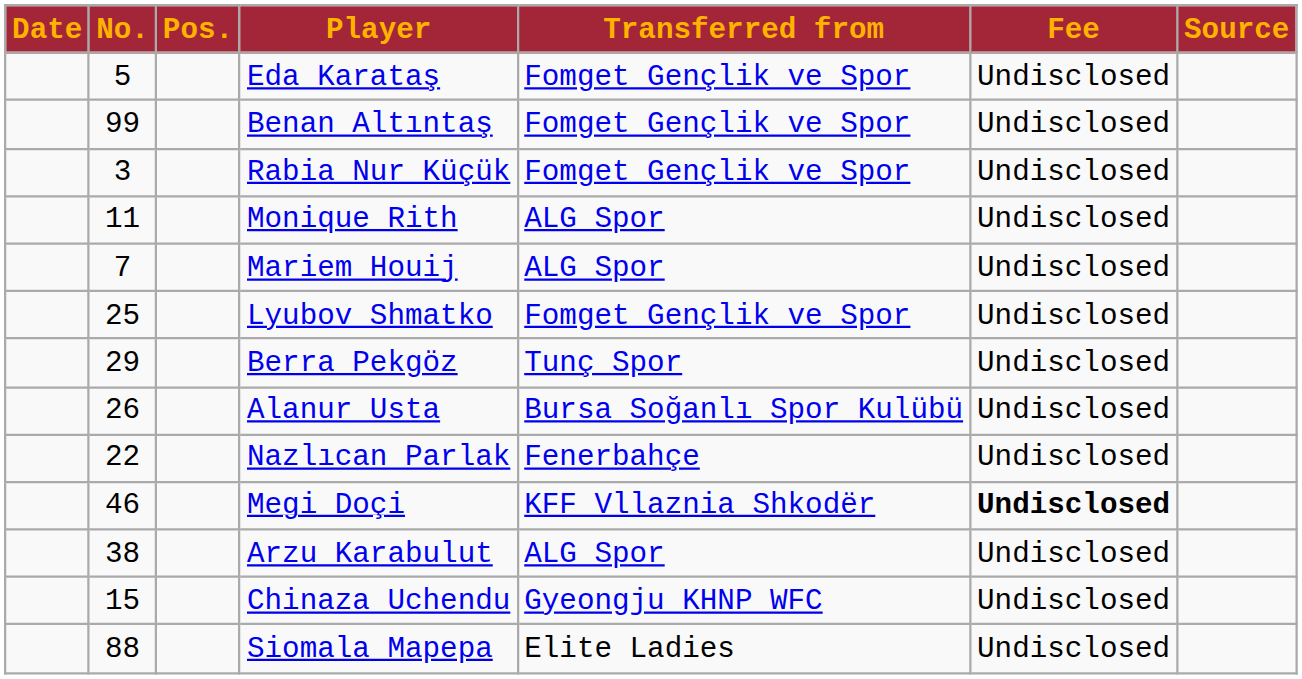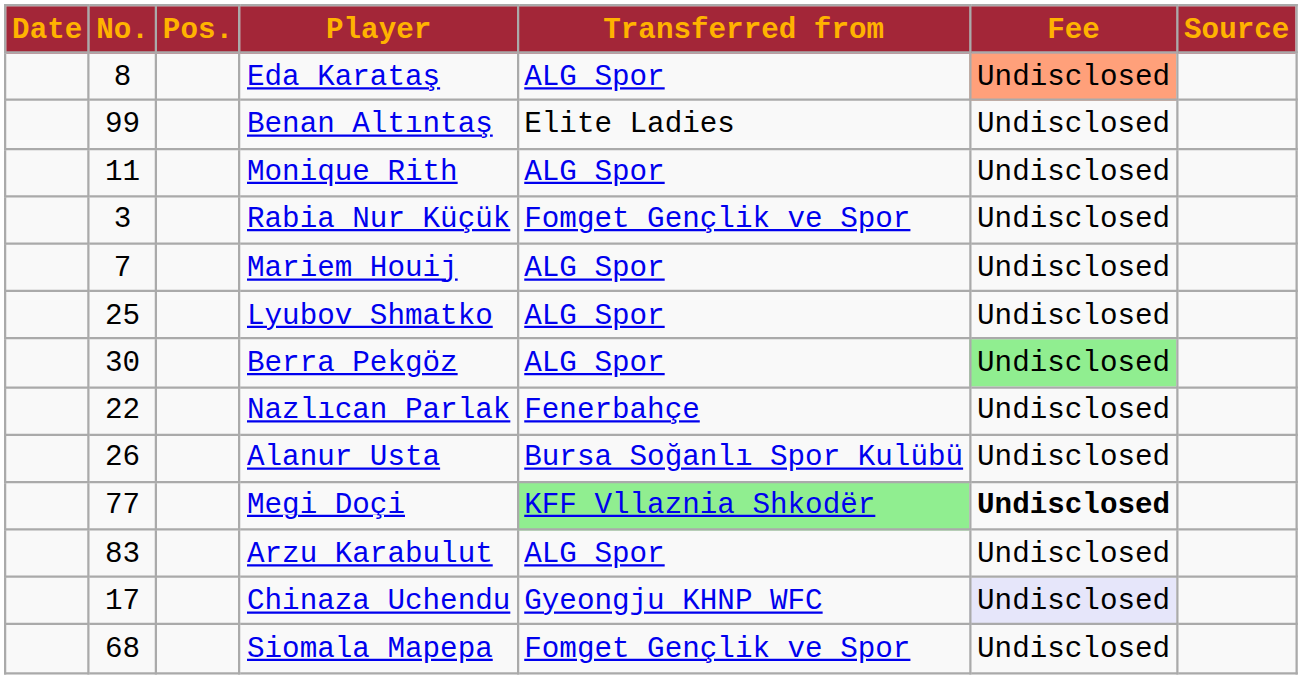(123, 77) 5 -> (123, 77) 8
(717, 77) Fomget Gençlik ve Spor -> (594, 77) ALG Spor
(1074, 77) no background -> (1074, 77) lightsalmon background
(717, 124) Fomget Gençlik ve Spor -> (630, 124) Elite Ladies
rows swapped: (379, 172) <-> (352, 220)
(717, 315) Fomget Gençlik ve Spor -> (594, 315) ALG Spor
(123, 363) 29 -> (123, 363) 30
(603, 363) Tunç Spor -> (594, 363) ALG Spor
(1074, 363) no background -> (1074, 363) lightgreen background
rows swapped: (379, 458) <-> (344, 410)
(123, 506) 46 -> (123, 506) 77
(700, 506) no background -> (700, 506) lightgreen background
(123, 553) 38 -> (123, 553) 83
(123, 601) 15 -> (123, 601) 17
(1074, 601) no background -> (1074, 601) lavender background
(123, 649) 88 -> (123, 649) 68
(630, 649) Elite Ladies -> (717, 649) Fomget Gençlik ve Spor
